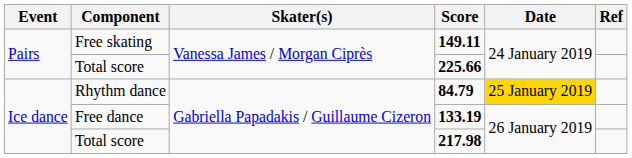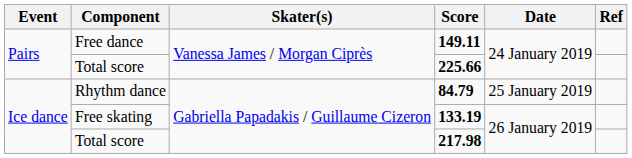(113, 41) Free skating -> (109, 41) Free dance
(540, 91) gold background -> (540, 91) no background
(109, 116) Free dance -> (113, 116) Free skating
